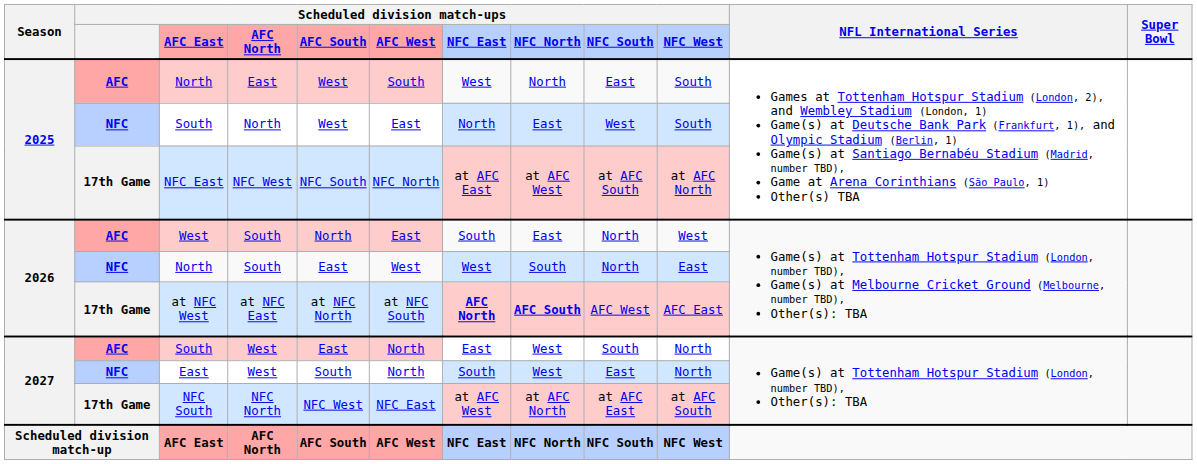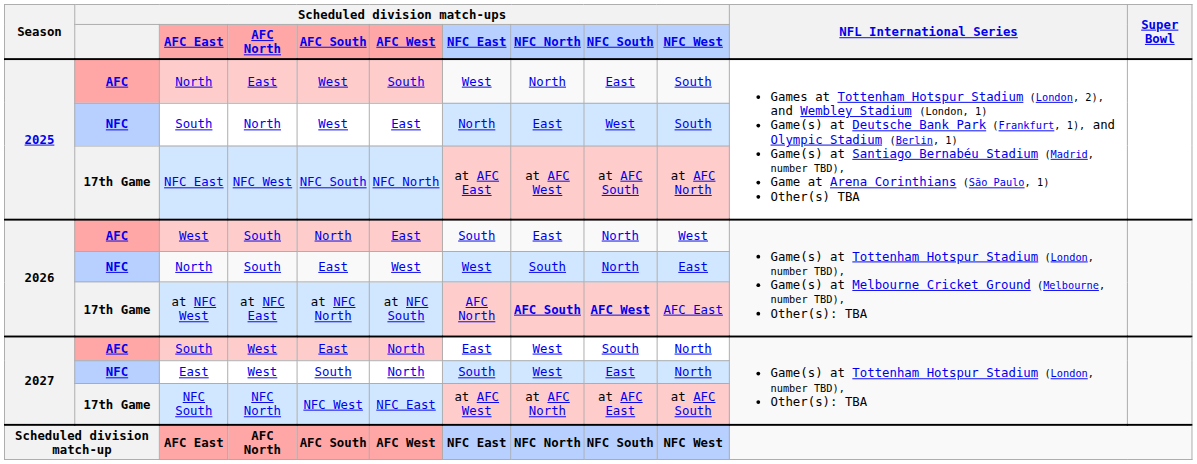(477, 309) bold -> (477, 309) normal
(620, 309) normal -> (620, 309) bold
